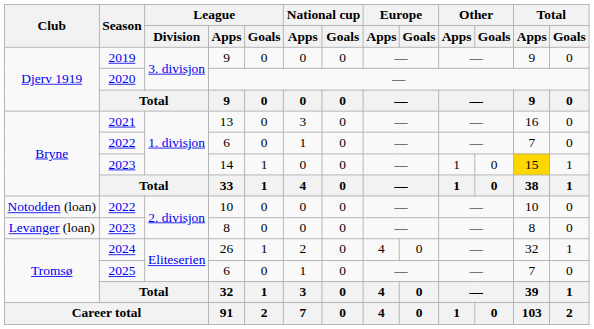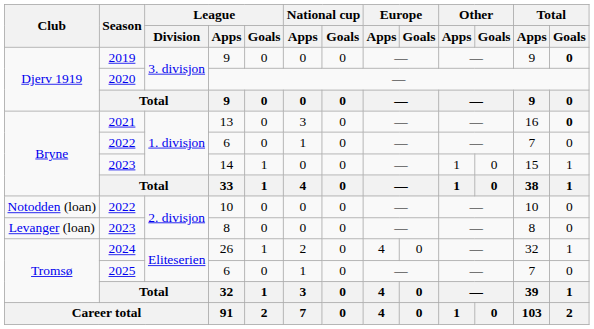(569, 57) normal -> (569, 57) bold
(569, 121) normal -> (569, 121) bold
(532, 164) gold background -> (532, 164) no background
